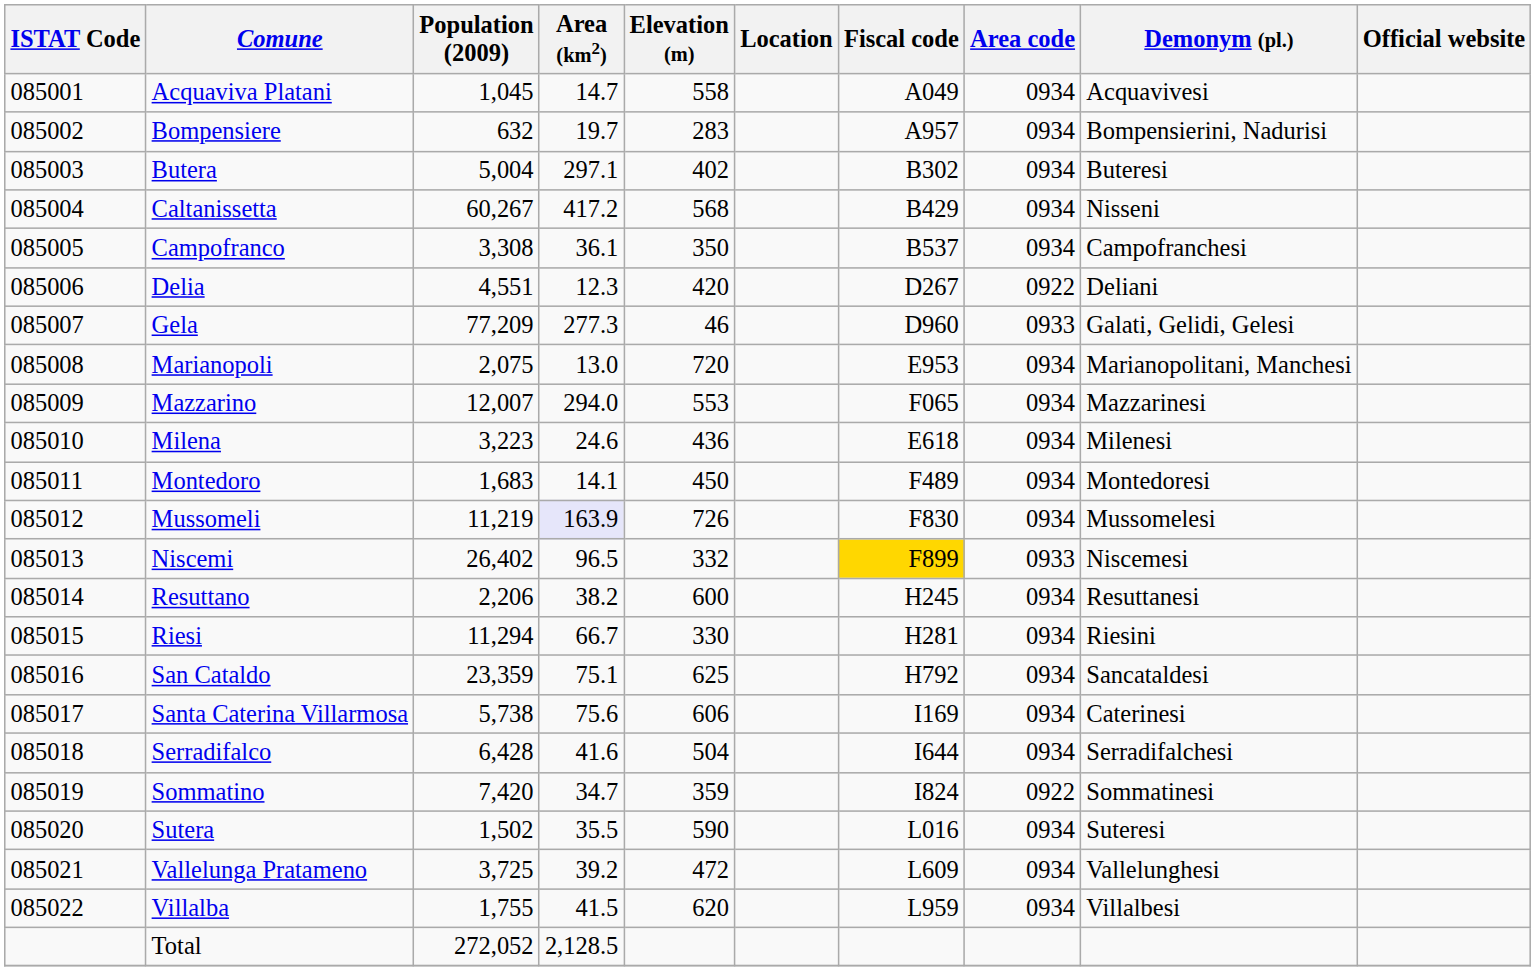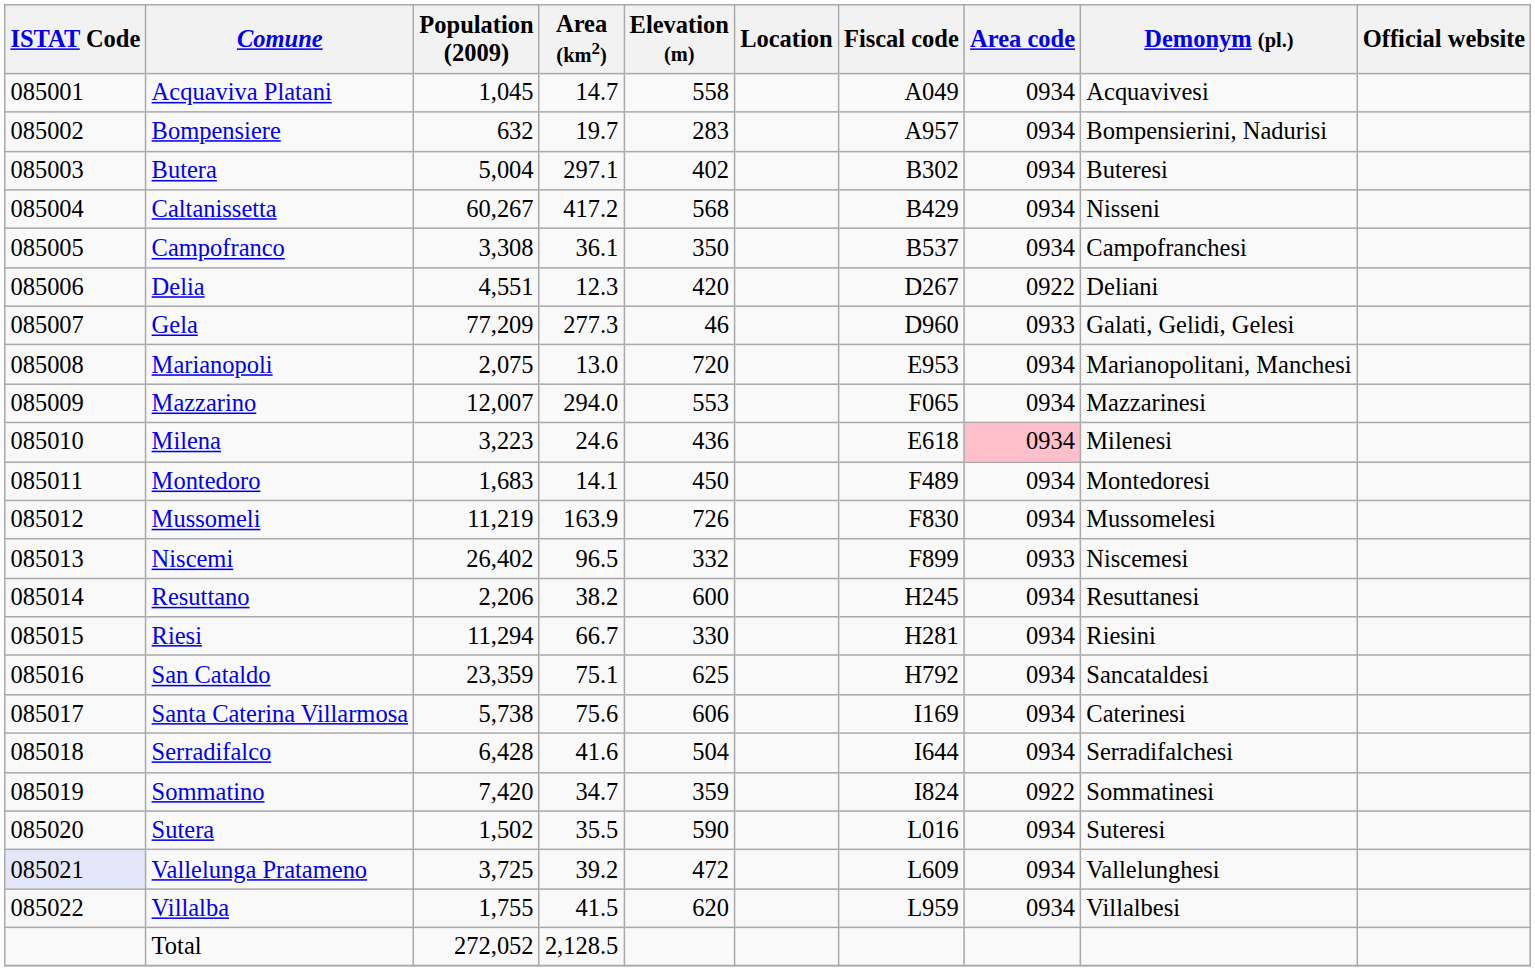(1051, 441) no background -> (1051, 441) pink background
(591, 519) lavender background -> (591, 519) no background
(934, 558) gold background -> (934, 558) no background
(47, 868) no background -> (47, 868) lavender background
